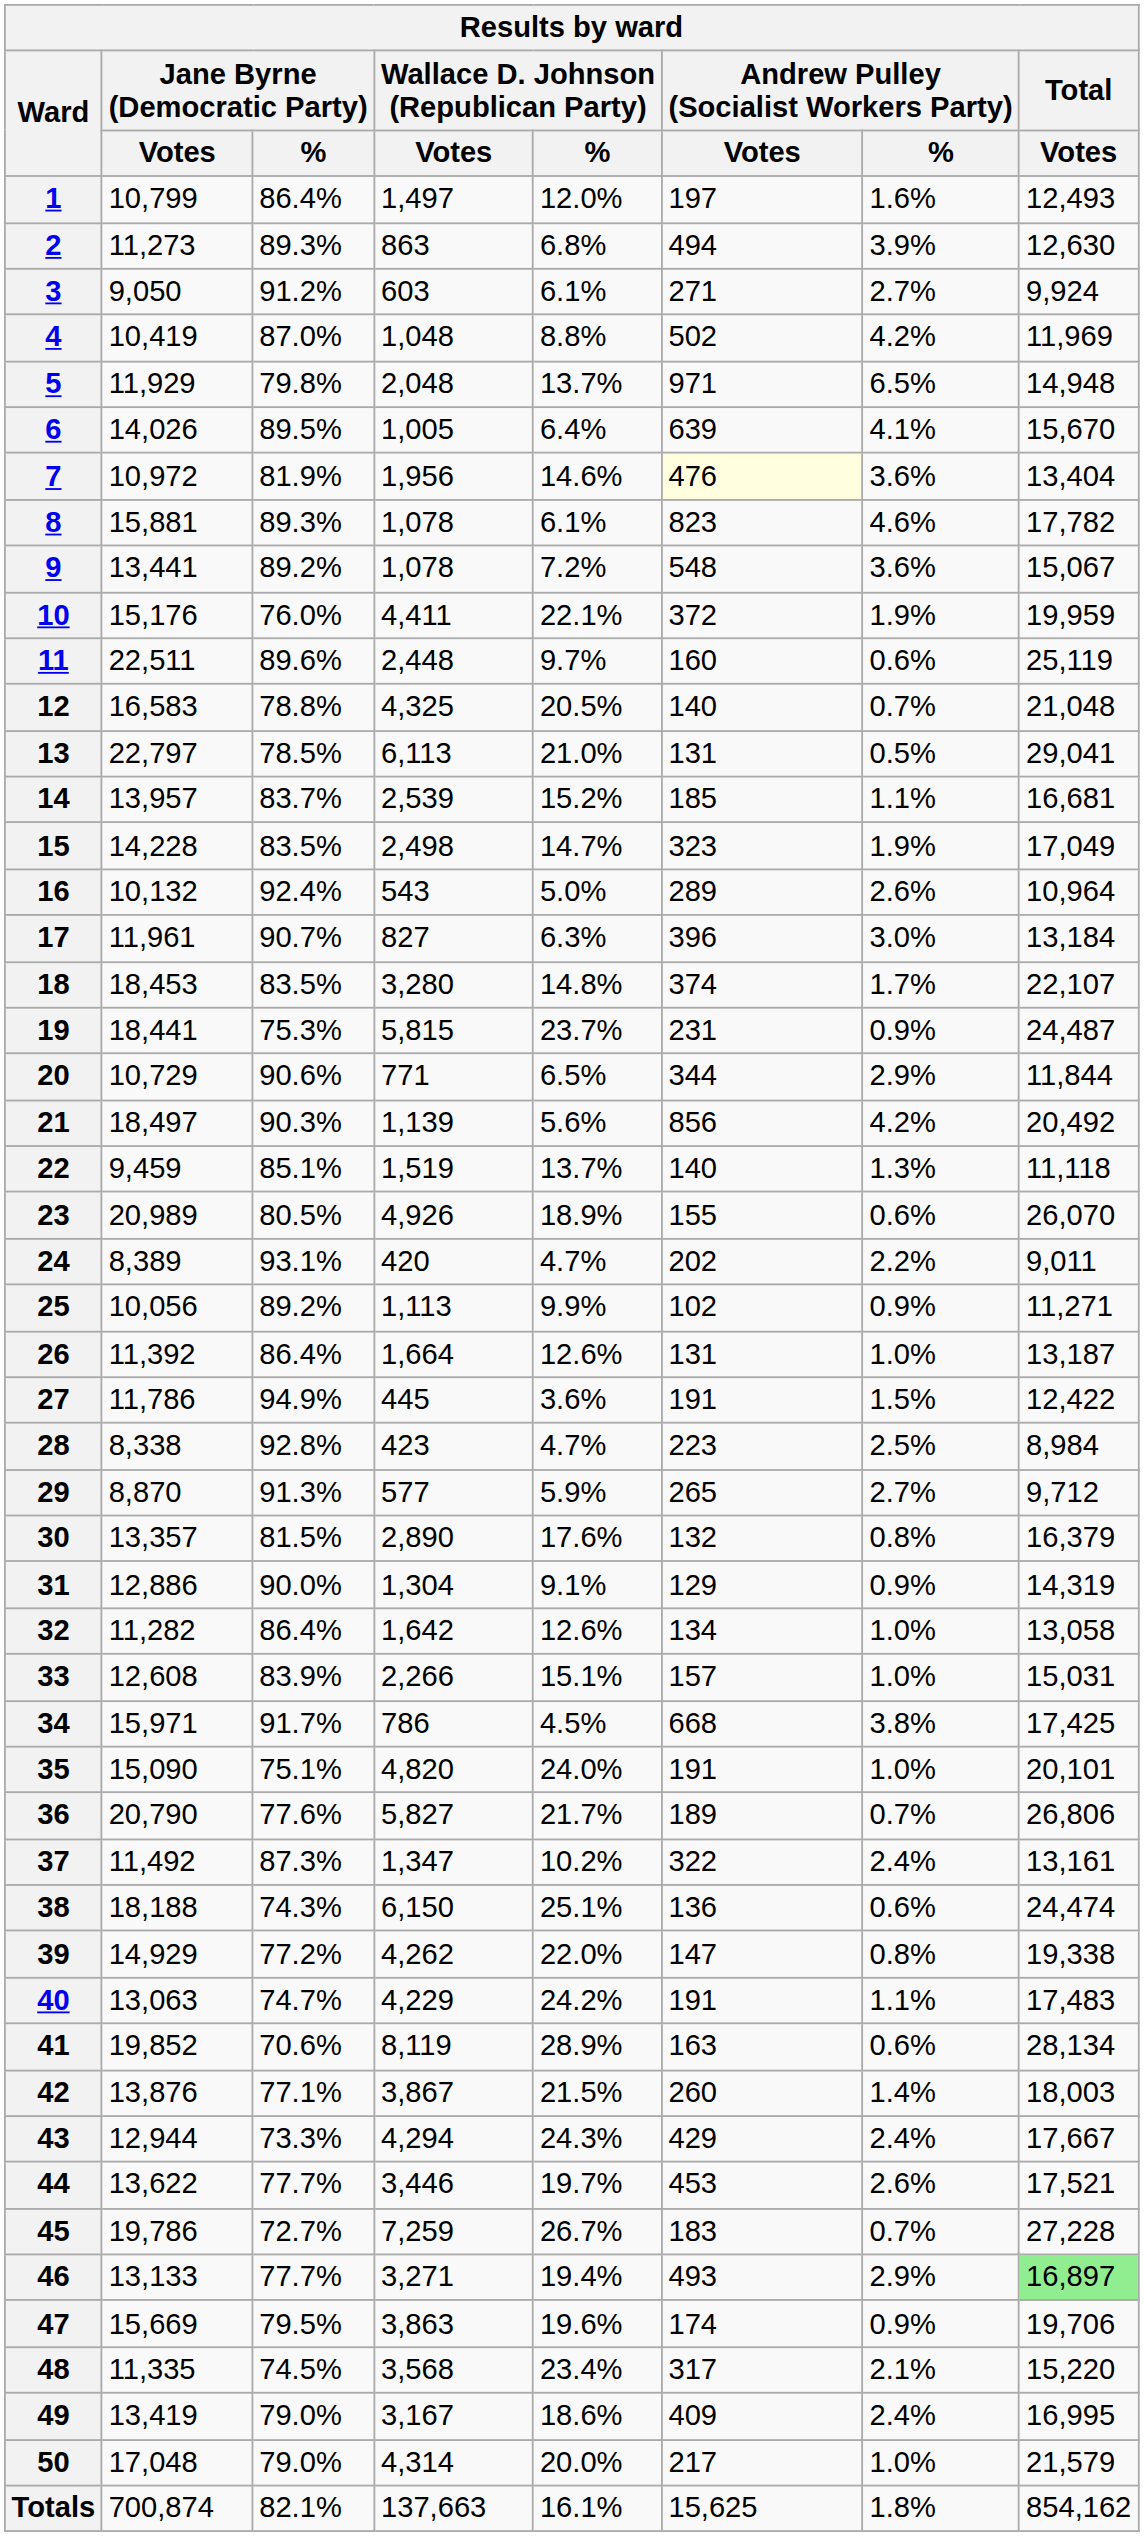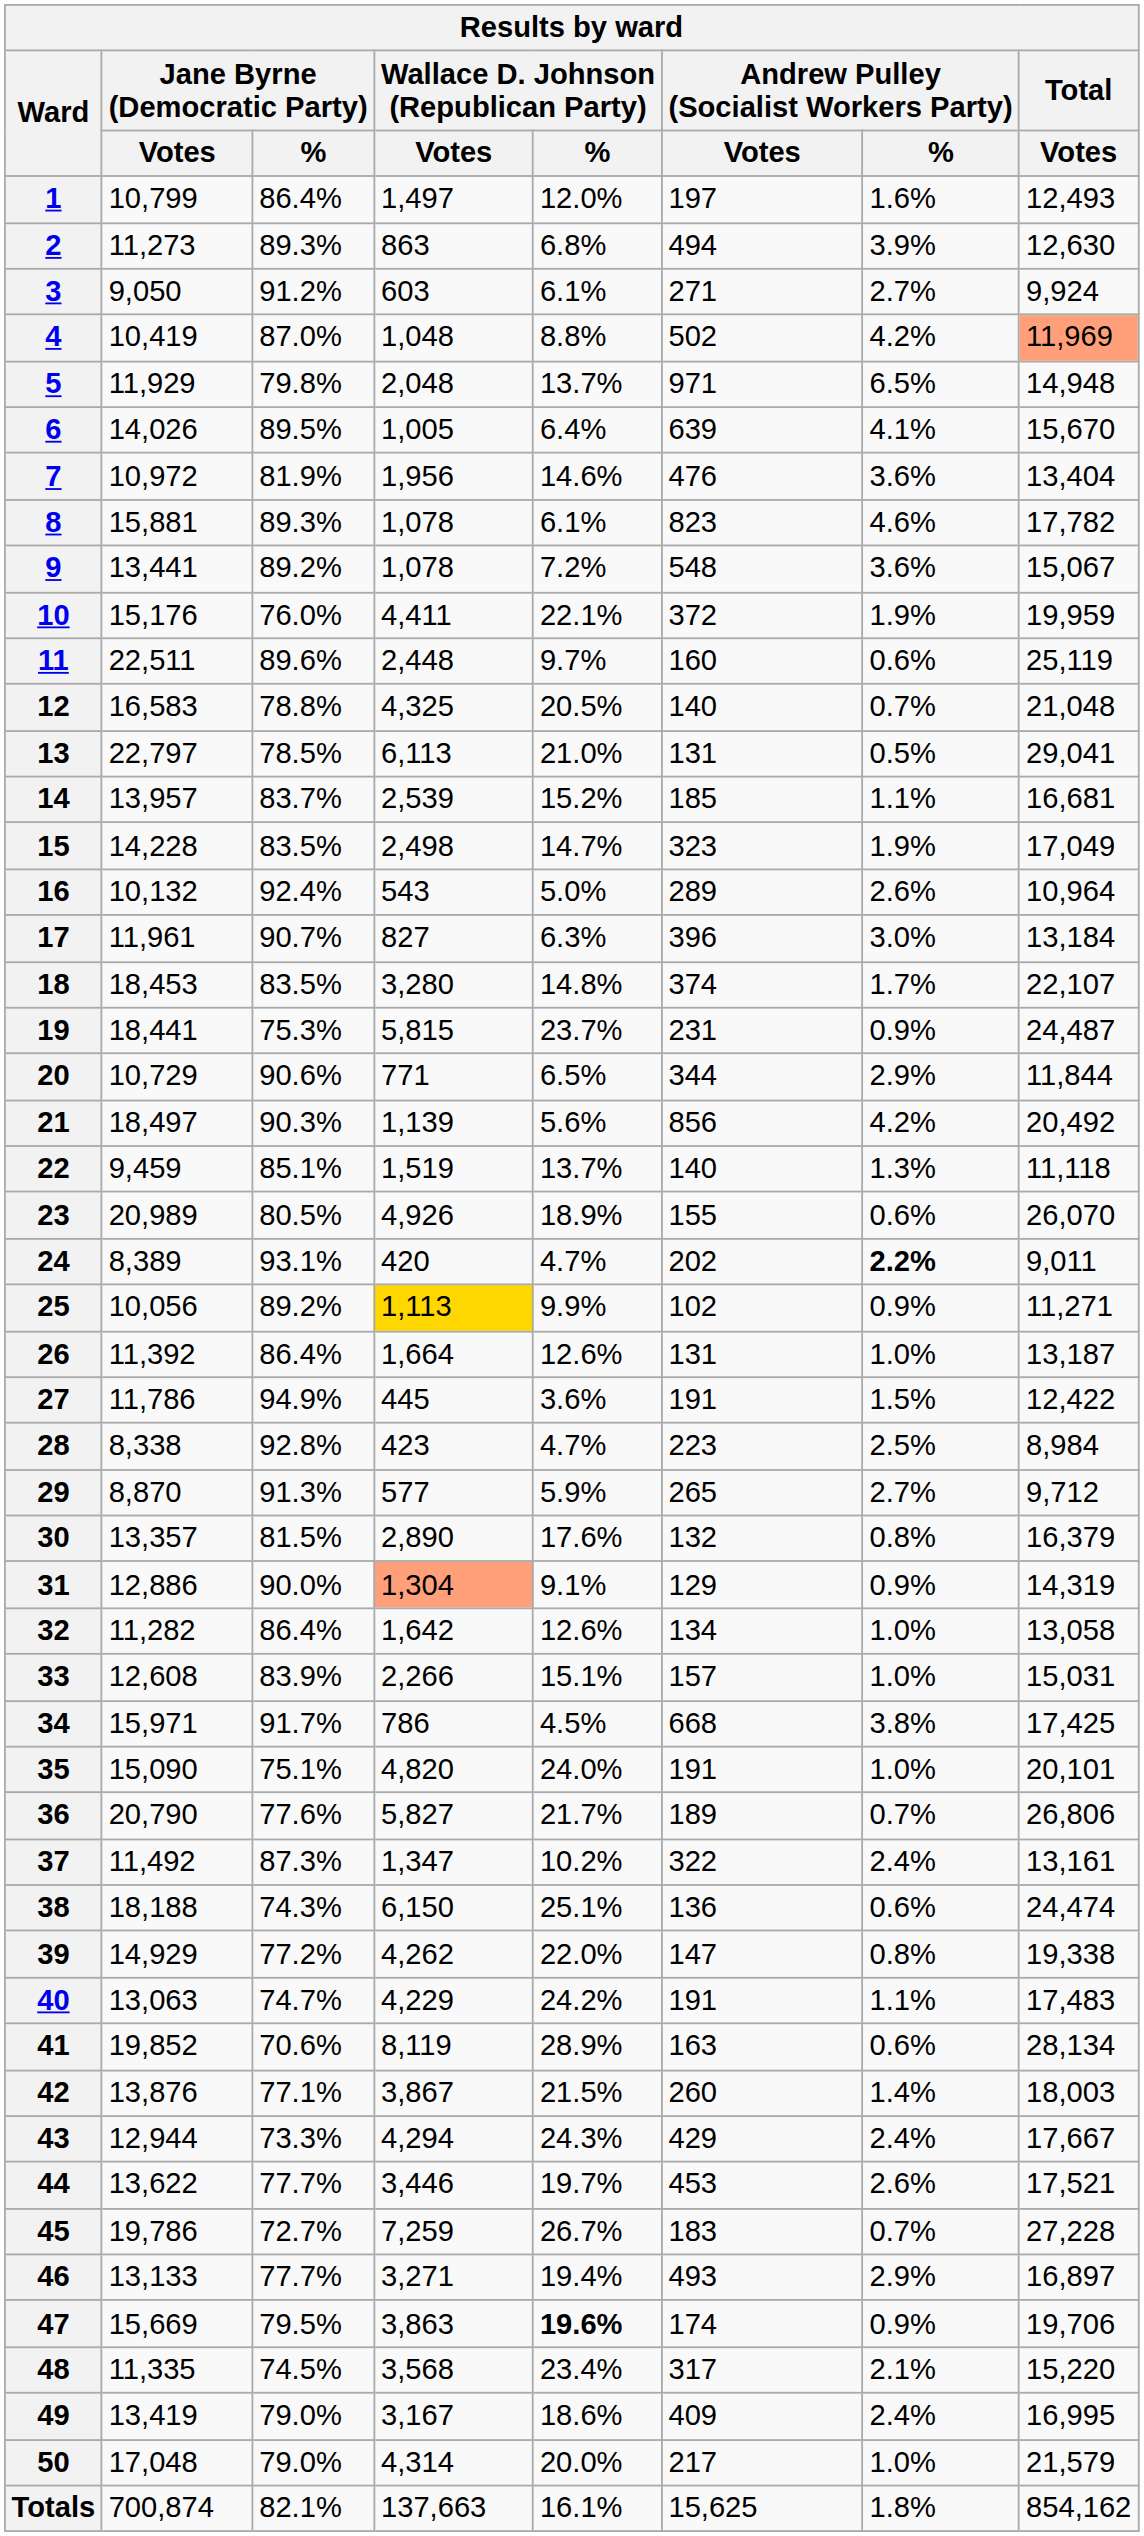(1069, 337) no background -> (1069, 337) lightsalmon background
(693, 475) lightyellow background -> (693, 475) no background
(903, 1261) normal -> (903, 1261) bold
(416, 1307) no background -> (416, 1307) gold background
(417, 1584) no background -> (417, 1584) lightsalmon background
(1071, 2277) lightgreen background -> (1071, 2277) no background
(581, 2323) normal -> (581, 2323) bold
